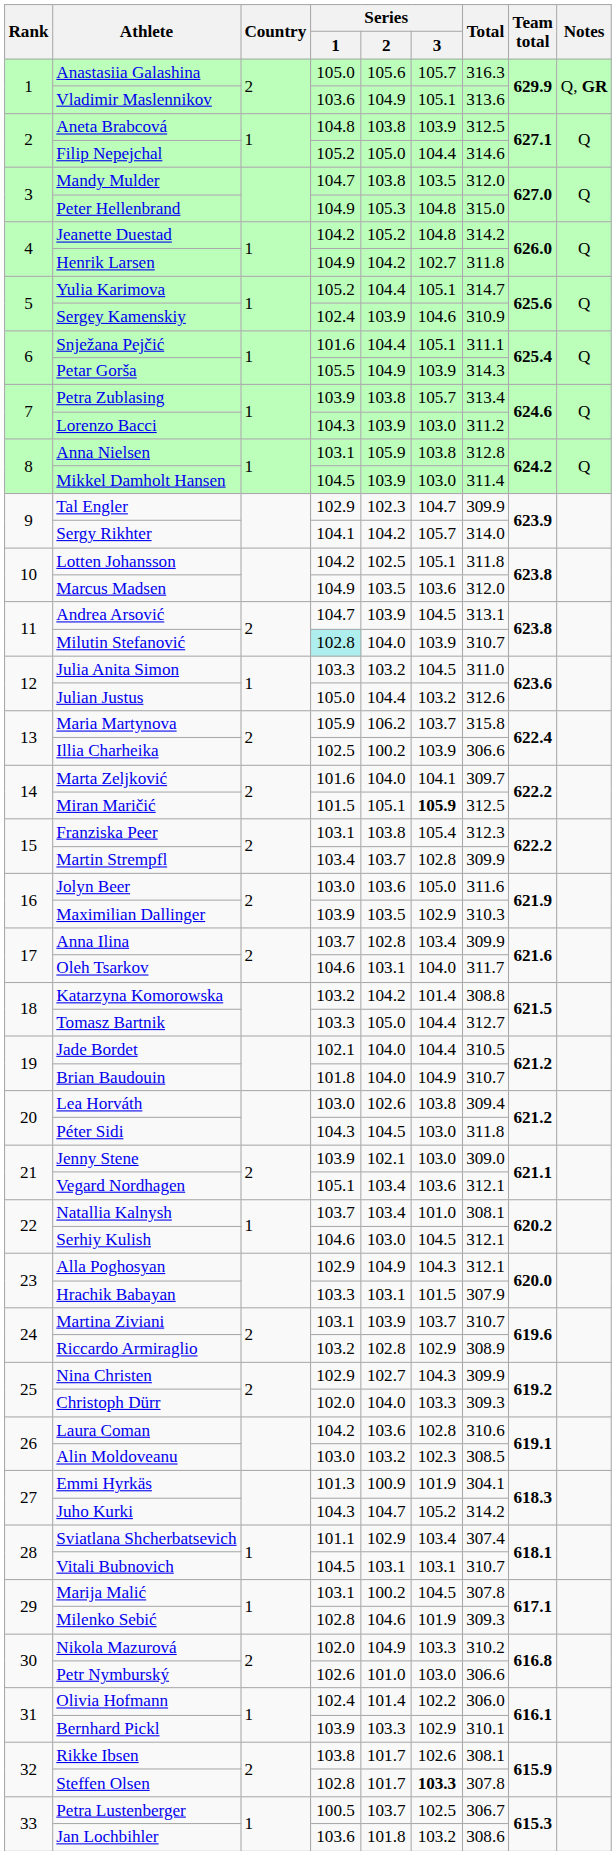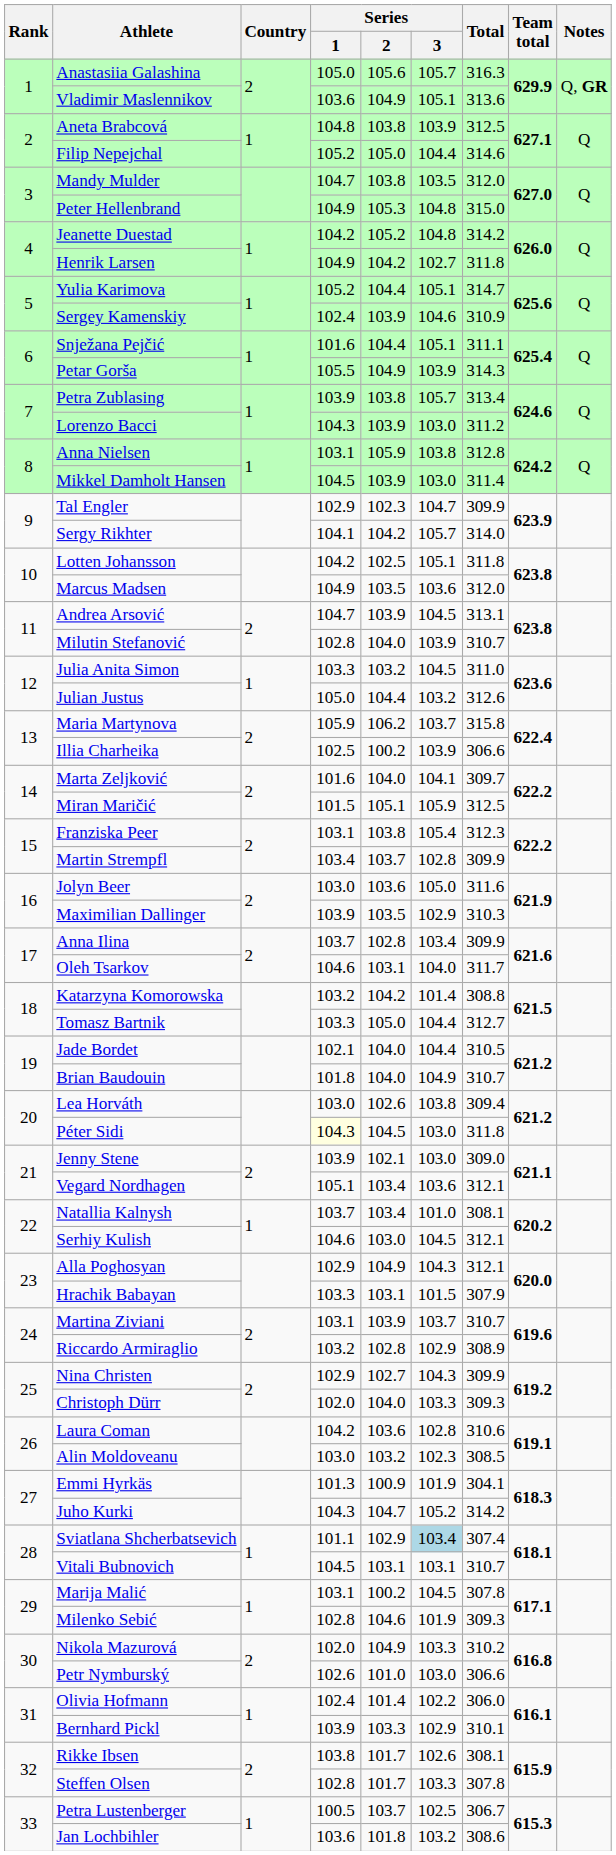(336, 642) paleturquoise background -> (336, 642) no background
(437, 805) bold -> (437, 805) normal
(336, 1131) no background -> (336, 1131) lightyellow background
(437, 1538) no background -> (437, 1538) lightblue background
(437, 1782) bold -> (437, 1782) normal
